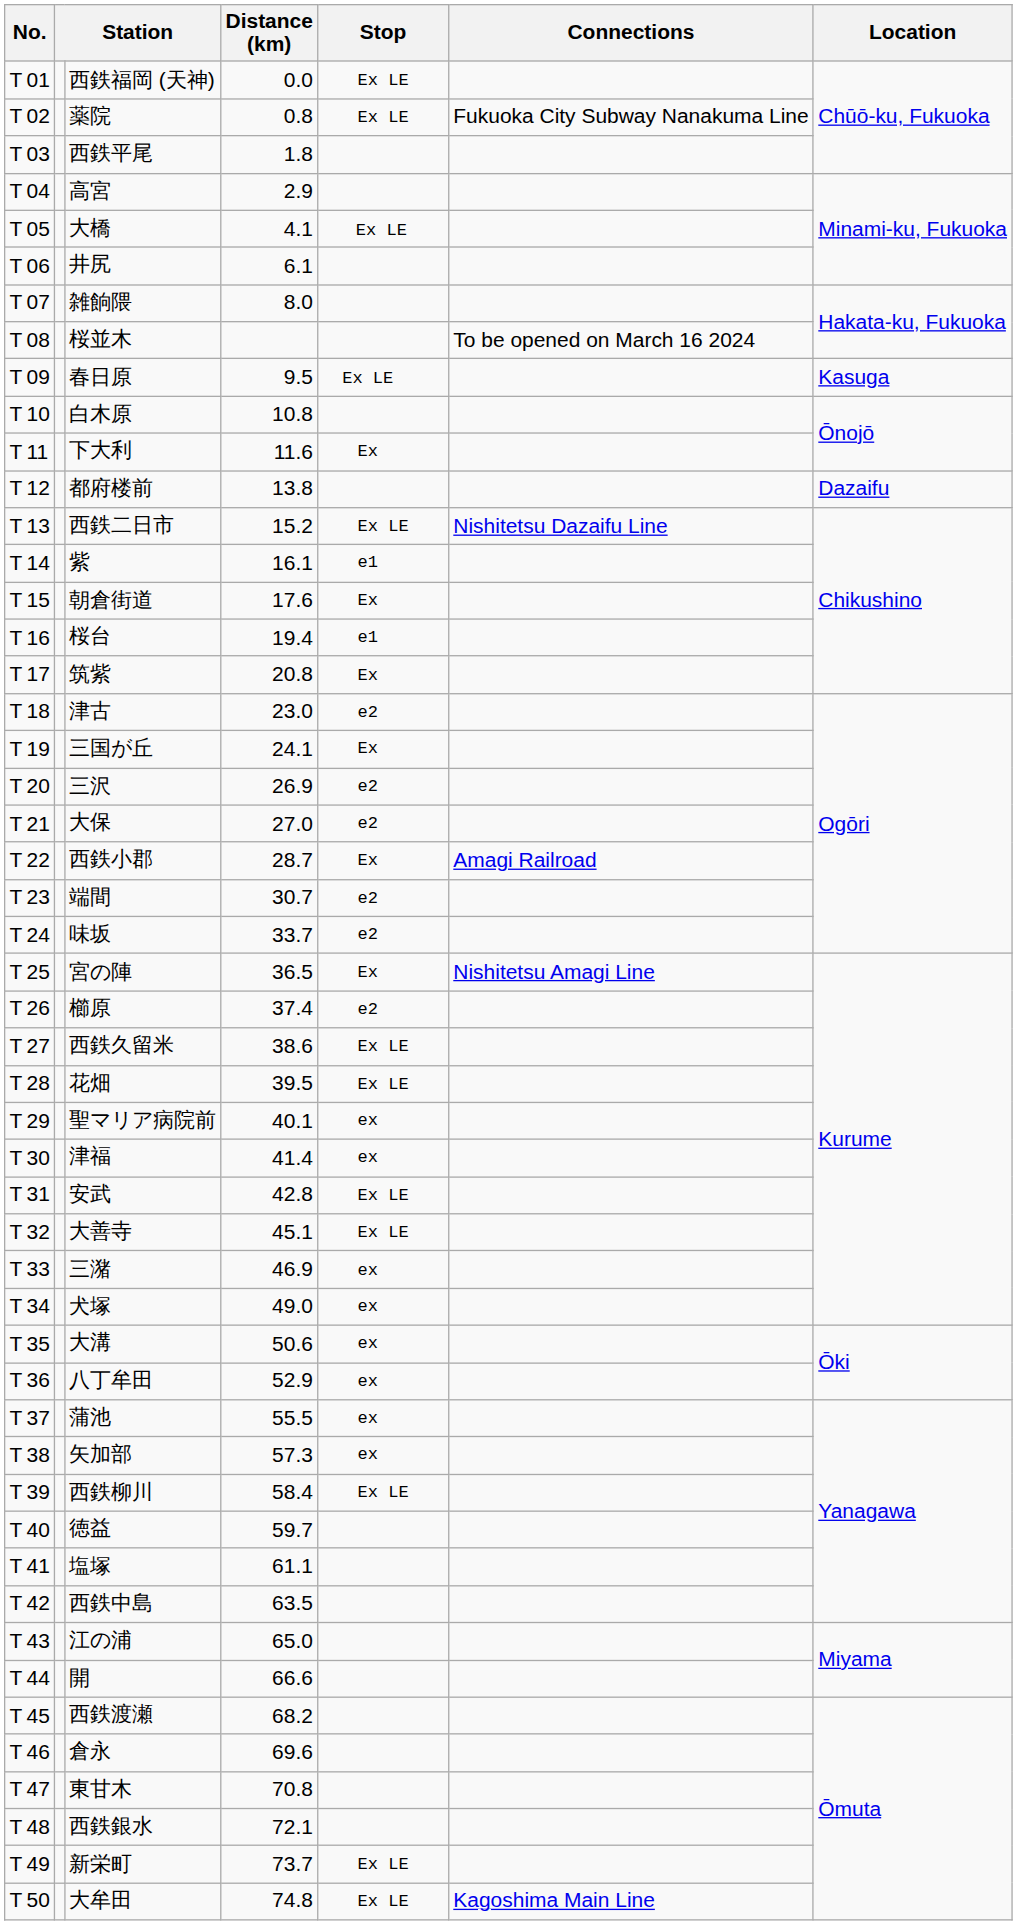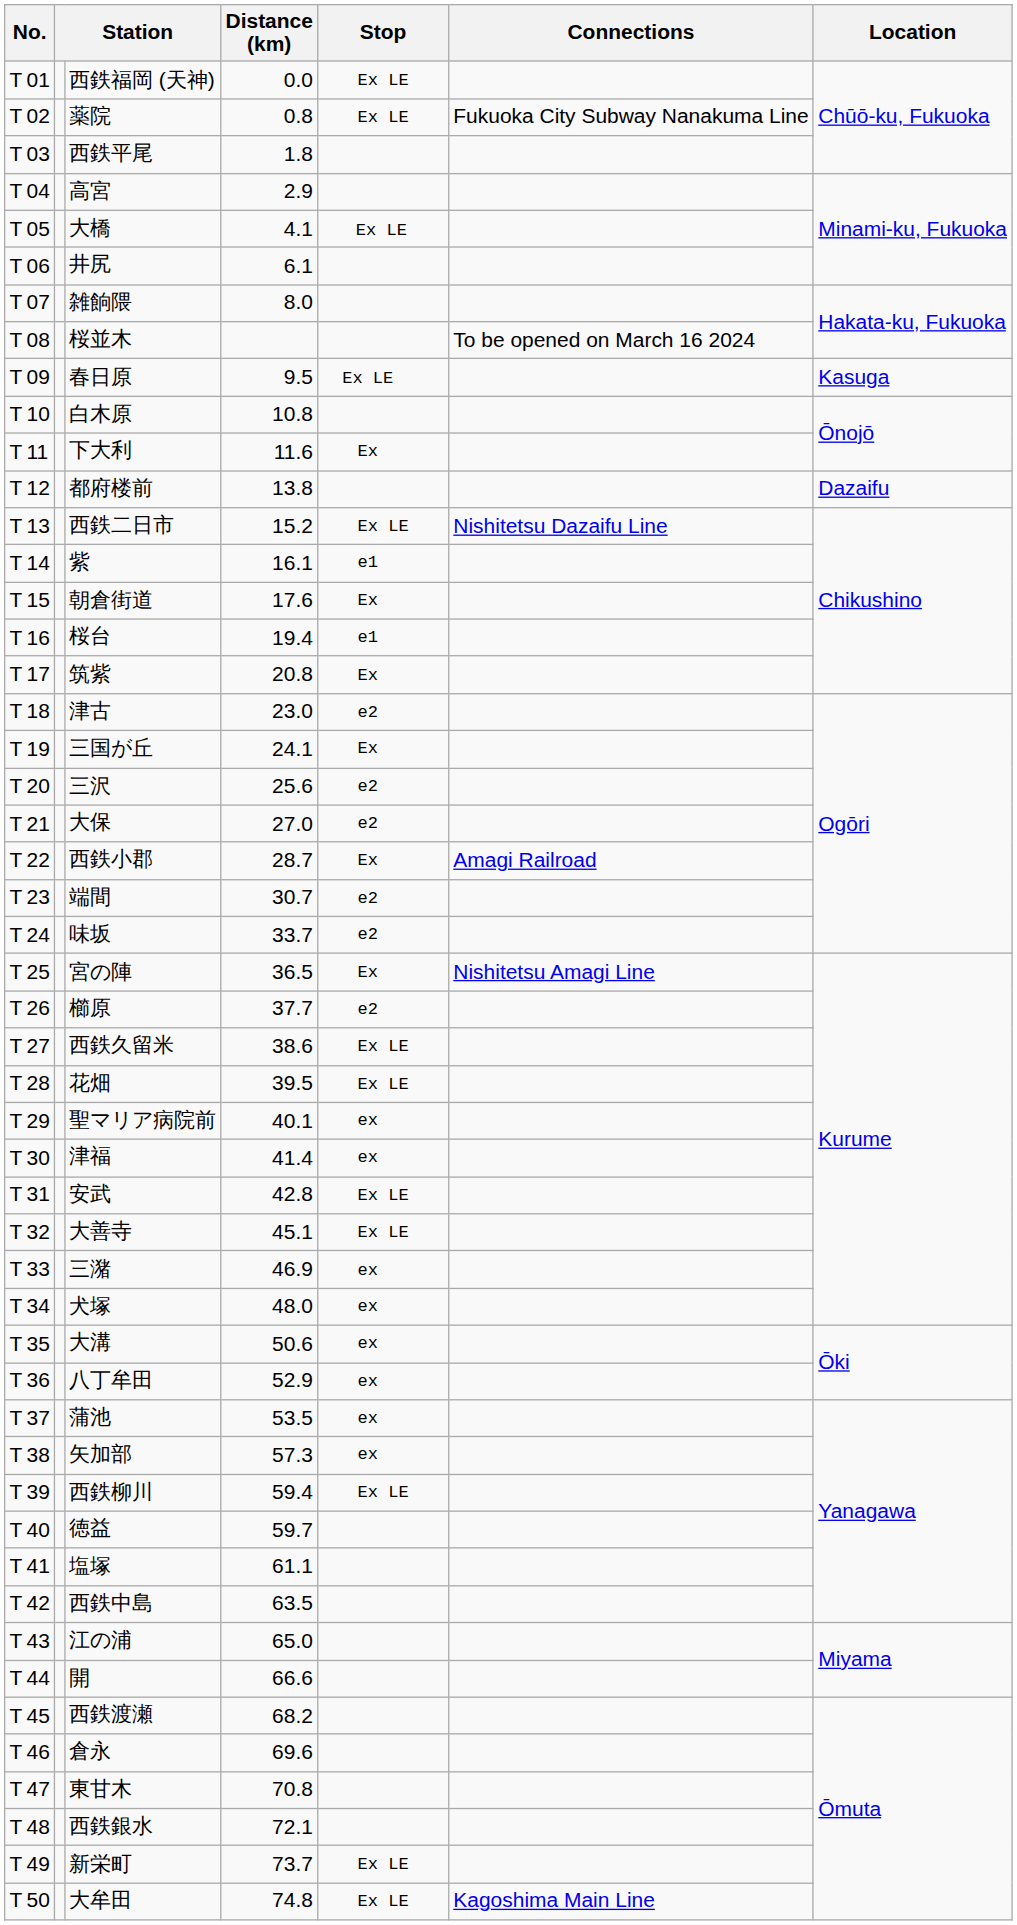(292, 786) 26.9 -> (292, 786) 25.6
(292, 1009) 37.4 -> (292, 1009) 37.7
(292, 1306) 49.0 -> (292, 1306) 48.0
(292, 1418) 55.5 -> (292, 1418) 53.5
(292, 1492) 58.4 -> (292, 1492) 59.4
